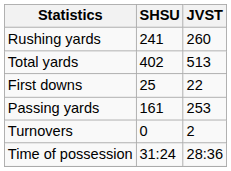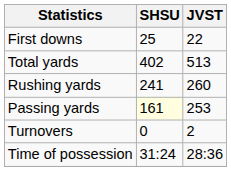rows swapped: (45, 85) <-> (54, 39)
(152, 108) no background -> (152, 108) lightyellow background
